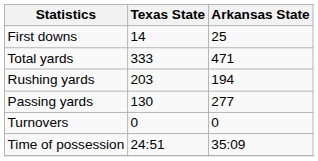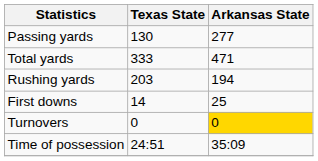rows swapped: (42, 36) <-> (50, 101)
(215, 123) no background -> (215, 123) gold background
